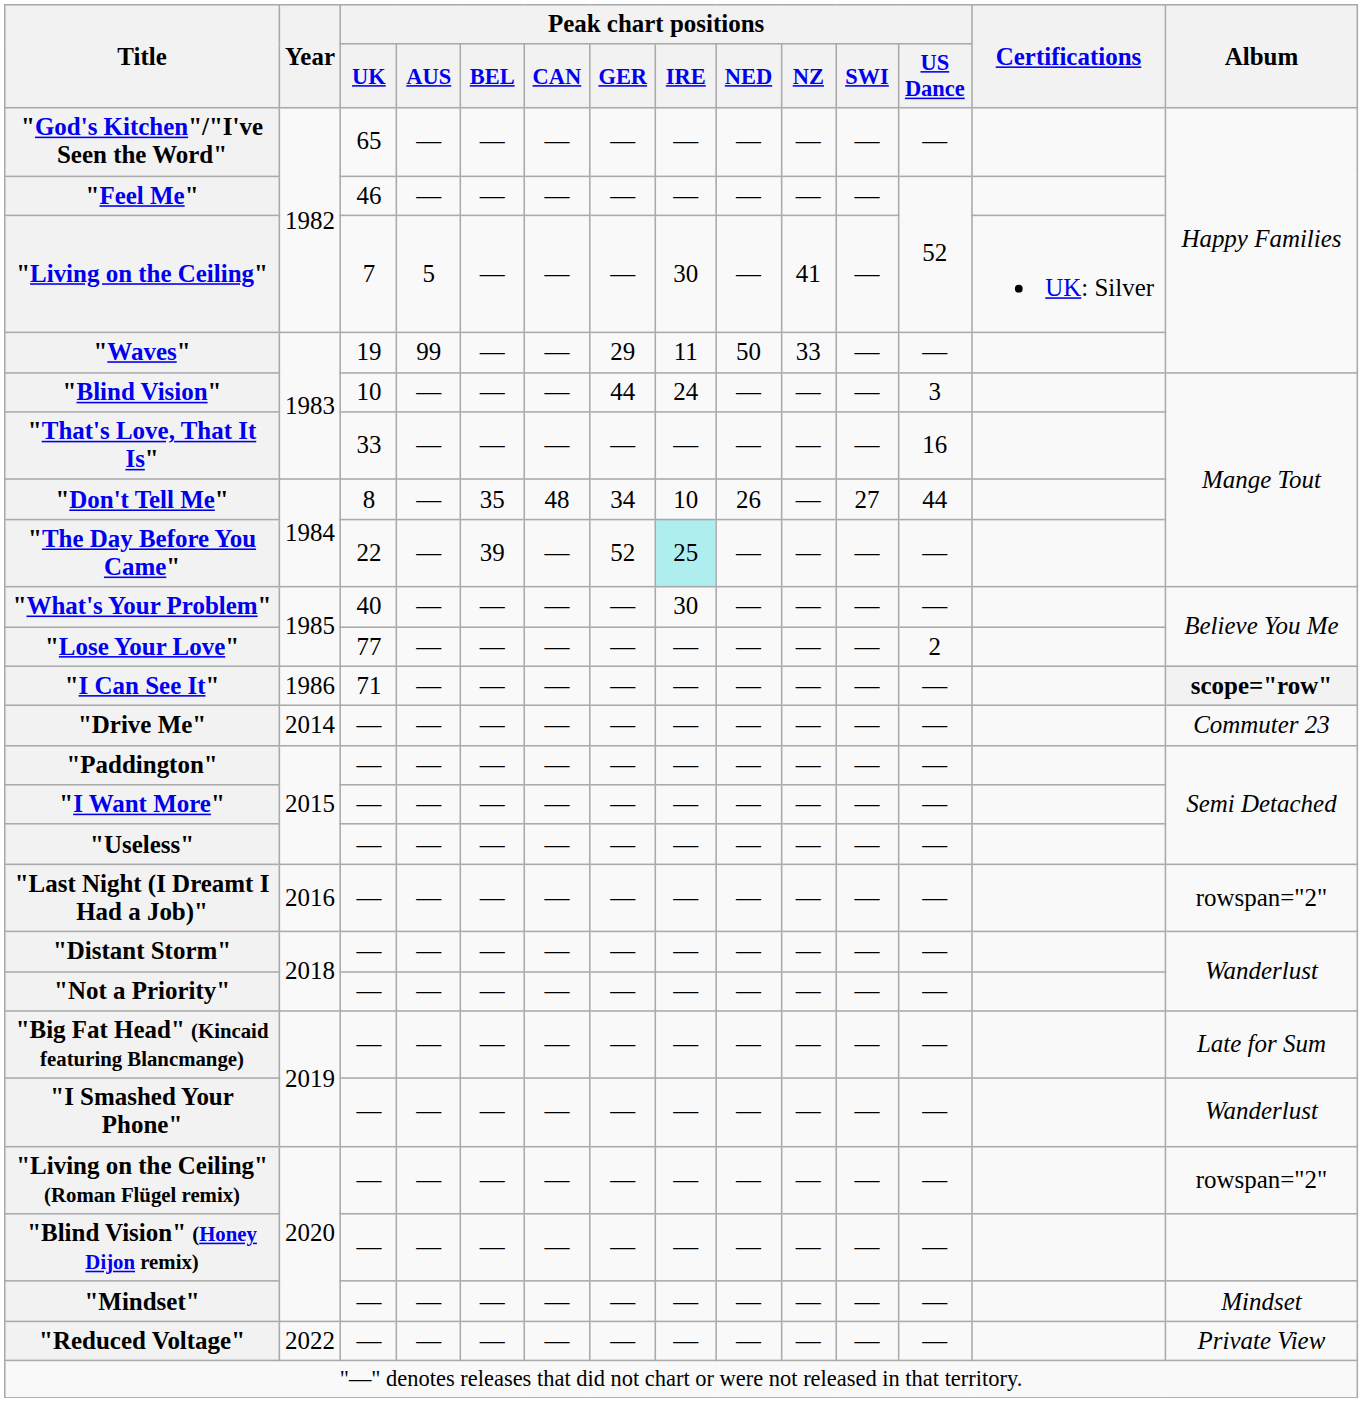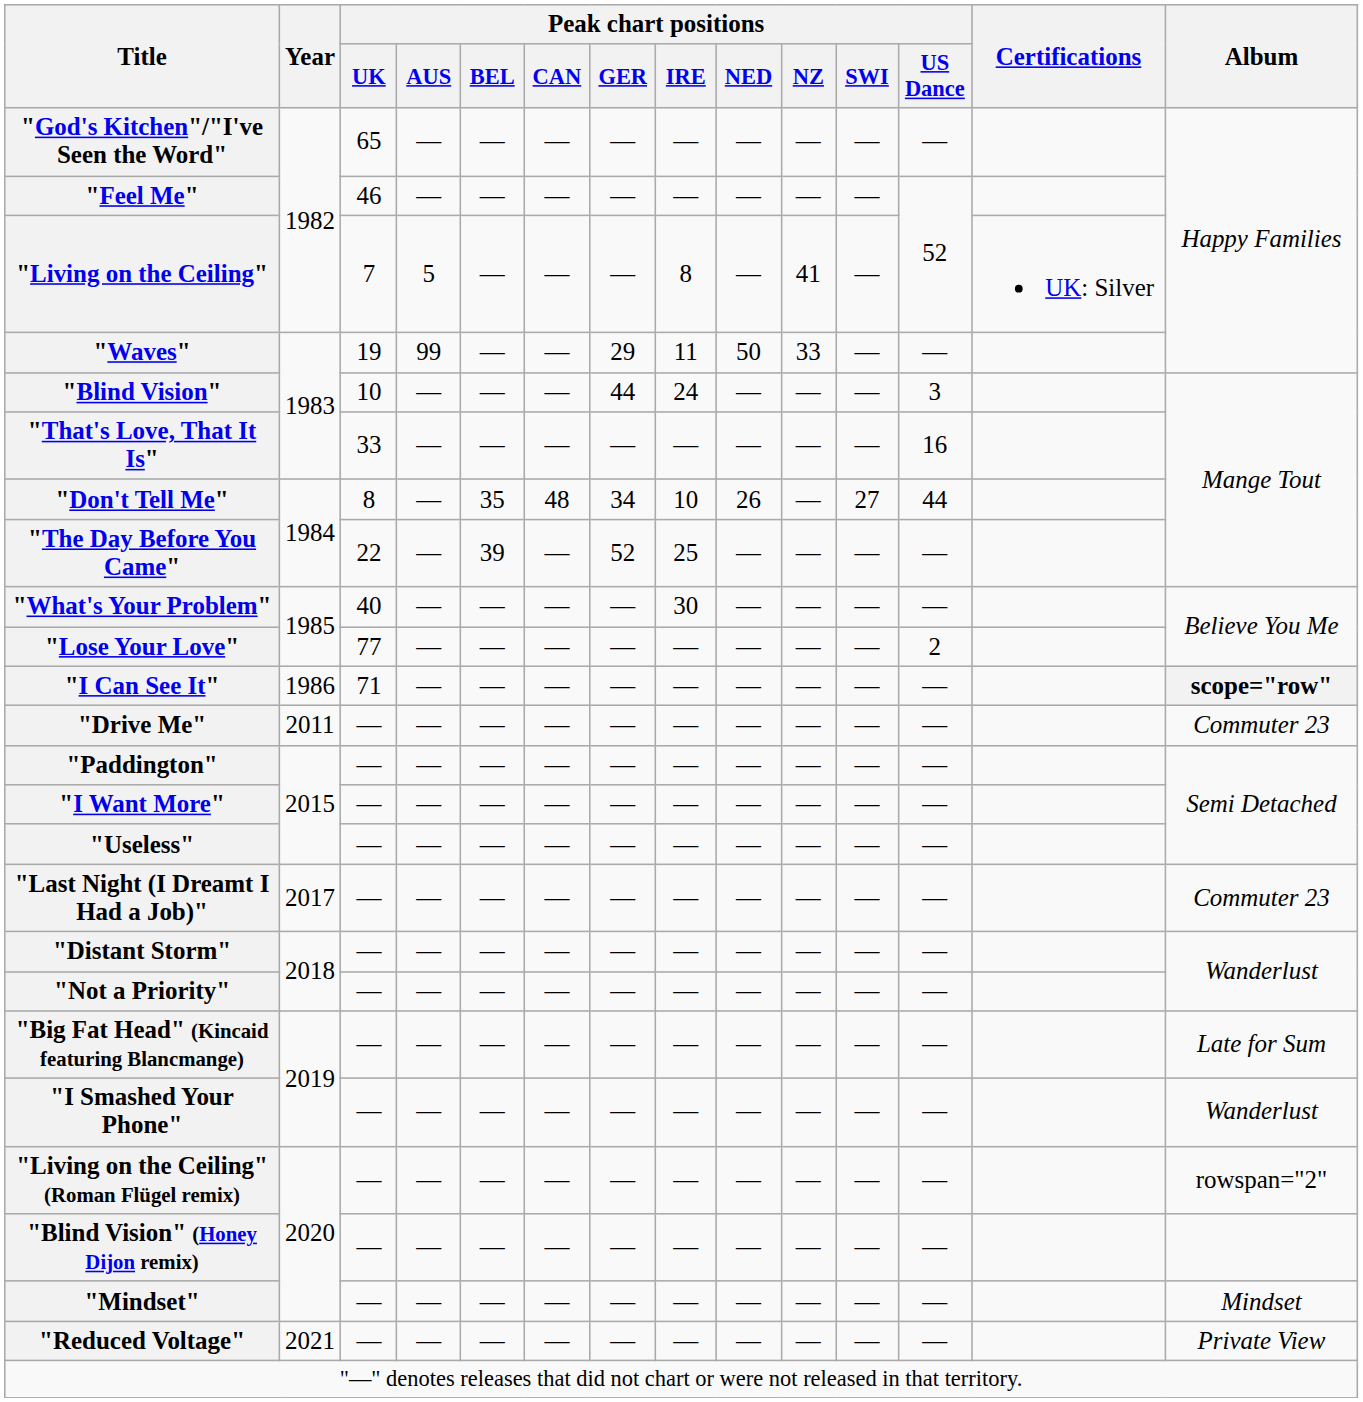(686, 273) 30 -> (686, 273) 8
(686, 552) paleturquoise background -> (686, 552) no background
(310, 725) 2014 -> (310, 725) 2011
(310, 897) 2016 -> (310, 897) 2017
(1261, 897) rowspan="2" -> (1261, 897) Commuter 23
(310, 1340) 2022 -> (310, 1340) 2021
